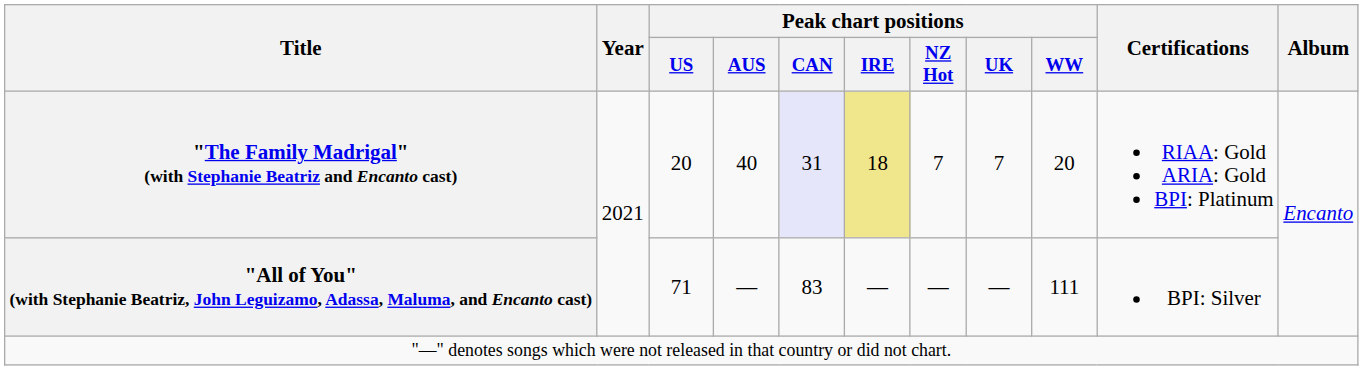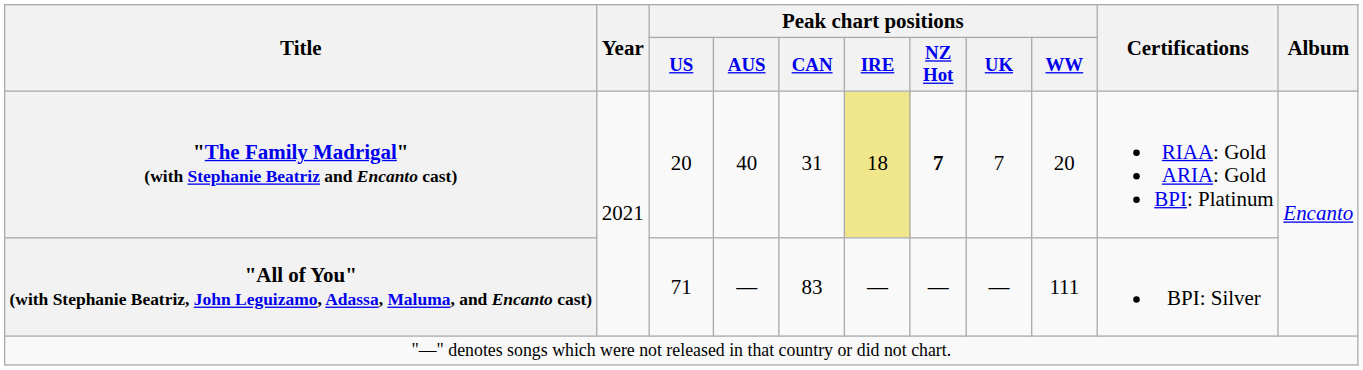(812, 164) lavender background -> (812, 164) no background
(938, 164) normal -> (938, 164) bold
